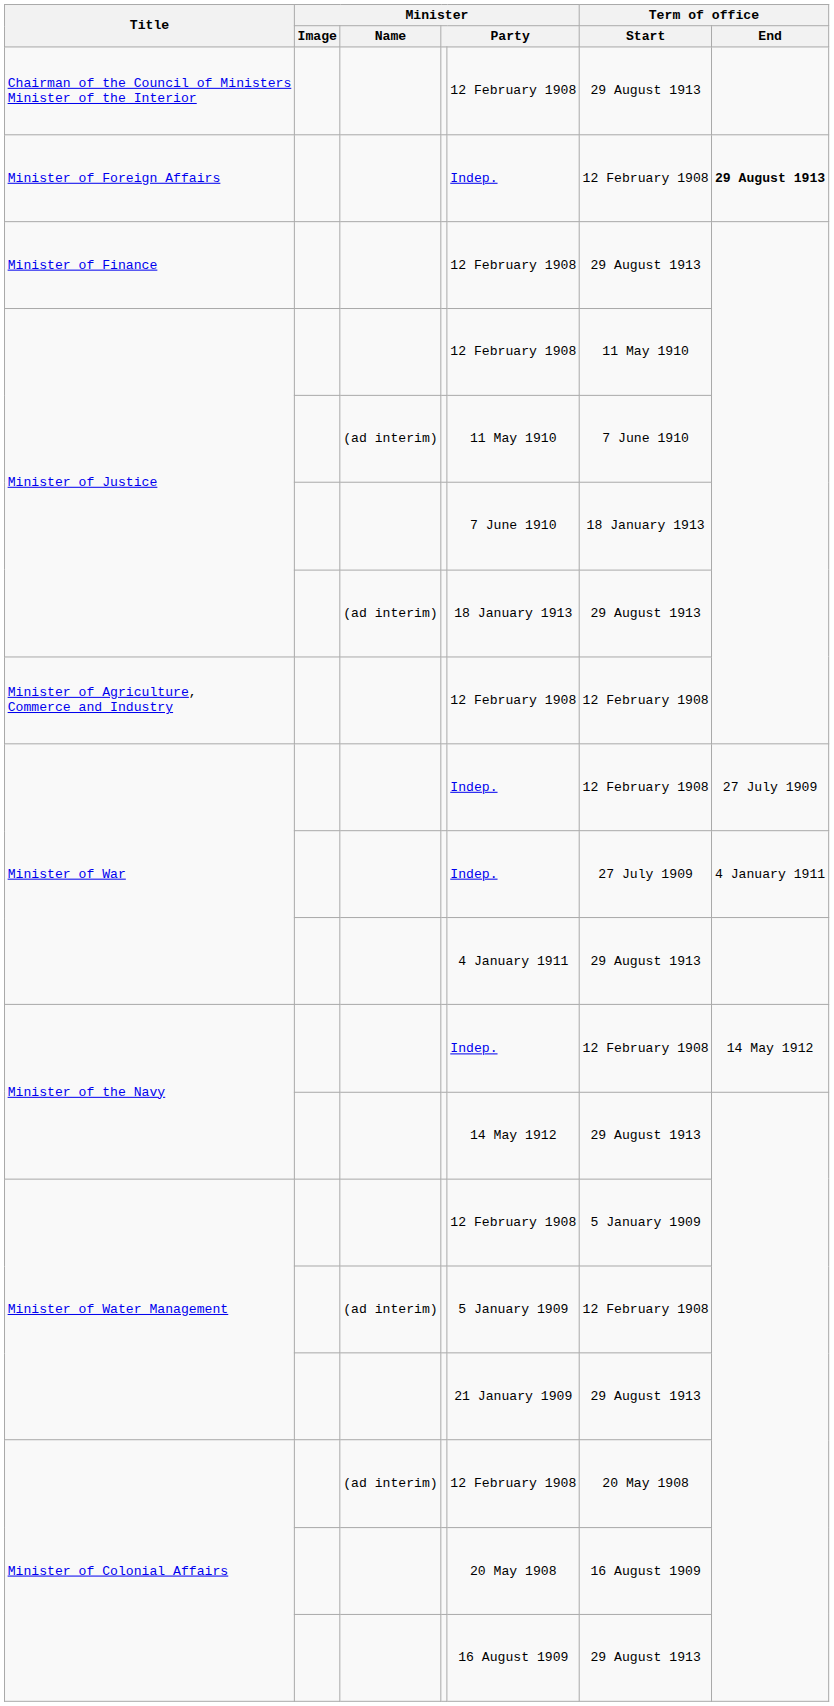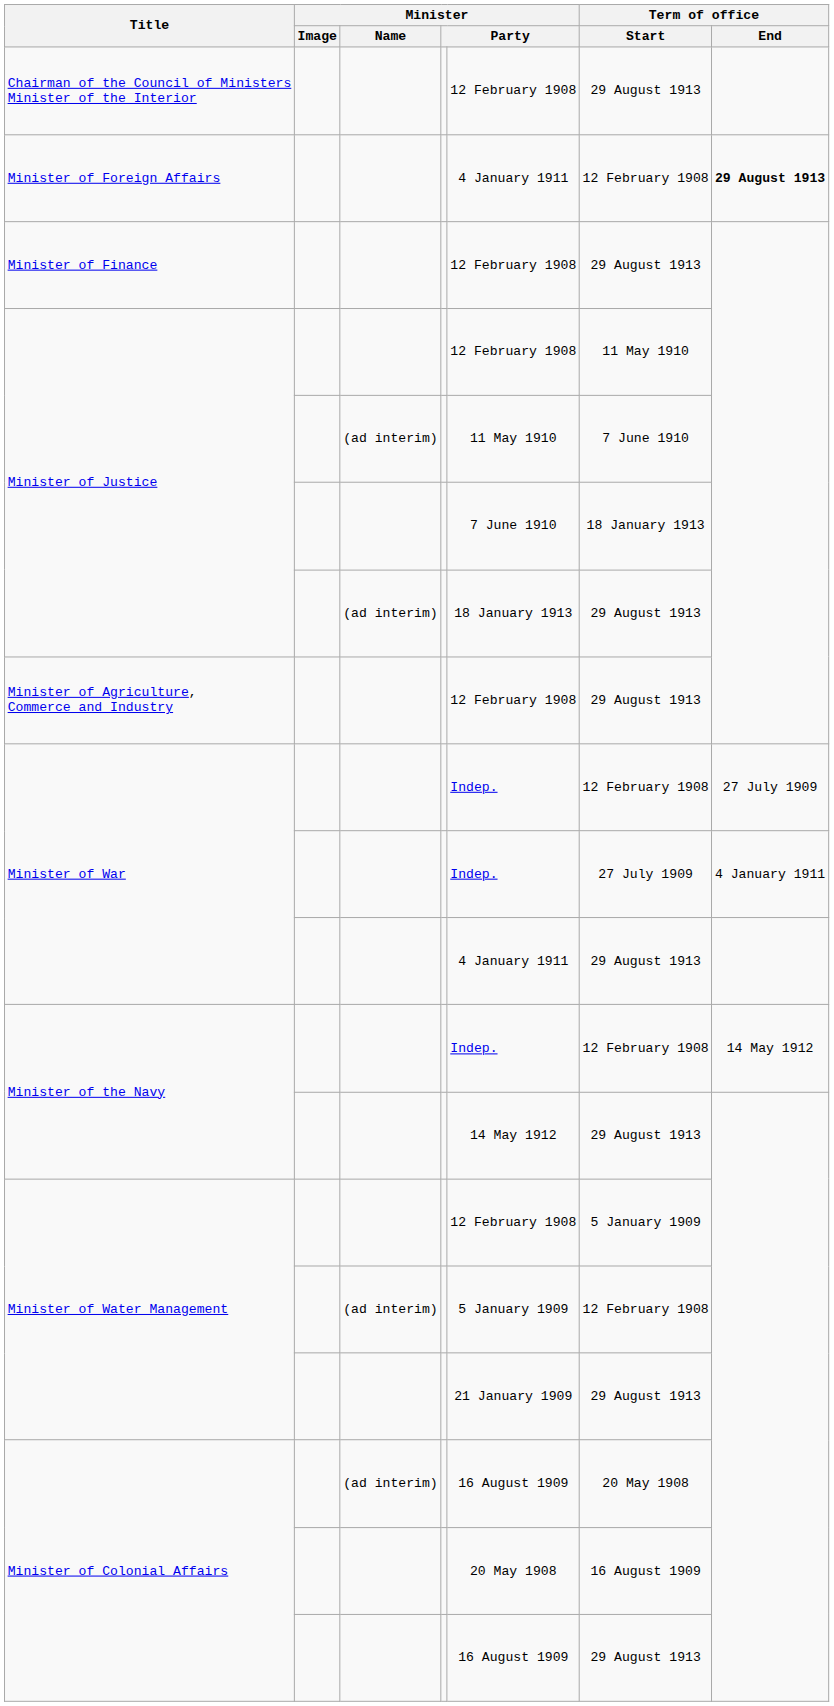(474, 178) Indep. -> (513, 178) 4 January 1911
(646, 700) 12 February 1908 -> (646, 700) 29 August 1913
(513, 1484) 12 February 1908 -> (513, 1484) 16 August 1909
